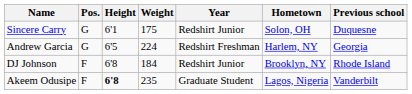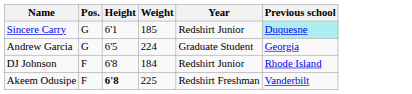- column: (296, 13)
(149, 30) 175 -> (149, 30) 185
(355, 30) no background -> (286, 30) paleturquoise background
(219, 47) Redshirt Freshman -> (216, 47) Graduate Student
(149, 81) 235 -> (149, 81) 225
(216, 81) Graduate Student -> (219, 81) Redshirt Freshman
